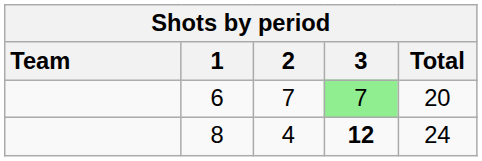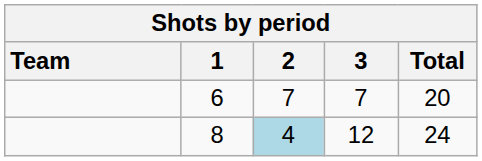(361, 98) lightgreen background -> (361, 98) no background
(288, 135) no background -> (288, 135) lightblue background
(361, 135) bold -> (361, 135) normal
